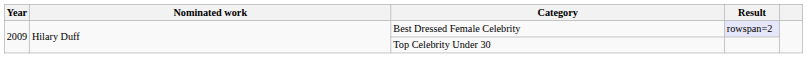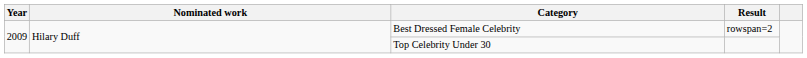(750, 28) lavender background -> (750, 28) no background
